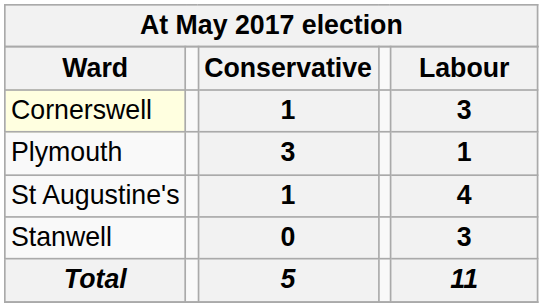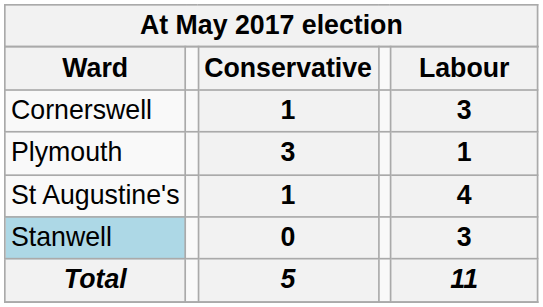(82, 110) lightyellow background -> (82, 110) no background
(61, 237) no background -> (61, 237) lightblue background
